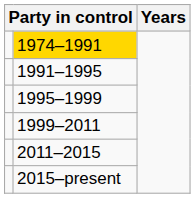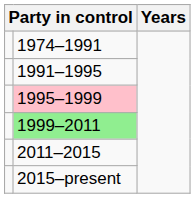(60, 44) gold background -> (60, 44) no background
(60, 98) no background -> (60, 98) pink background
(59, 125) no background -> (59, 125) lightgreen background
